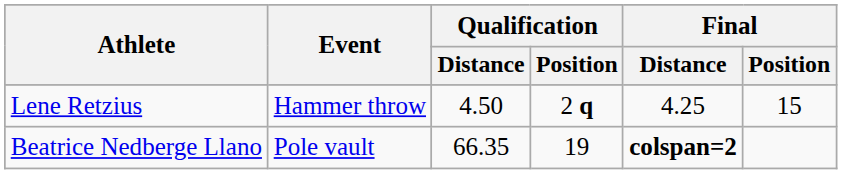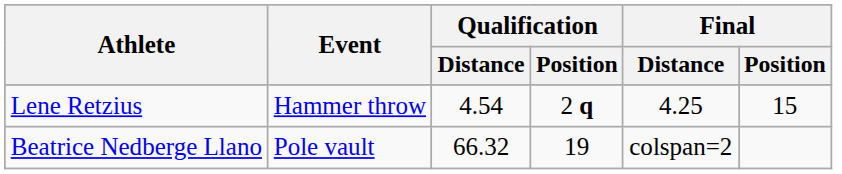(481, 105) 4.50 -> (481, 105) 4.54
(481, 147) 66.35 -> (481, 147) 66.32
(683, 147) bold -> (681, 147) normal
